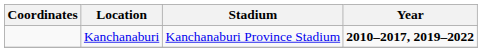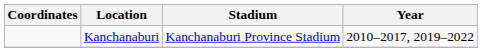(410, 36) bold -> (410, 36) normal
